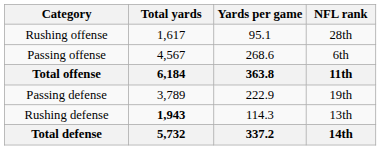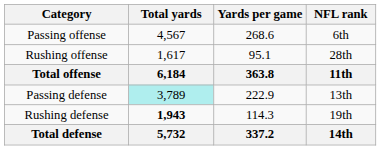rows swapped: (67, 54) <-> (67, 34)
(171, 94) no background -> (171, 94) paleturquoise background
(341, 94) 19th -> (341, 94) 13th
(341, 114) 13th -> (341, 114) 19th
